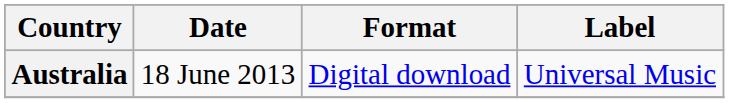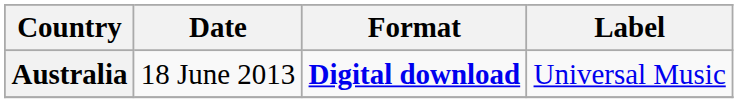(410, 73) normal -> (414, 73) bold
